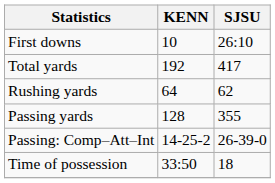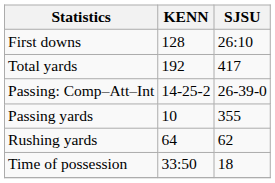(169, 41) 10 -> (173, 41) 128
rows swapped: (53, 91) <-> (81, 140)
(173, 115) 128 -> (169, 115) 10
